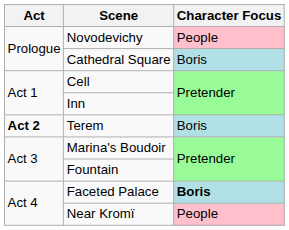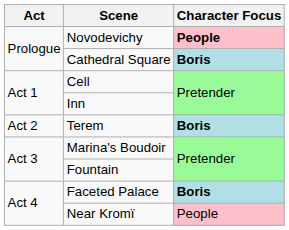(197, 37) normal -> (198, 37) bold
(192, 60) normal -> (194, 60) bold
(24, 126) bold -> (23, 126) normal
(192, 126) normal -> (194, 126) bold
